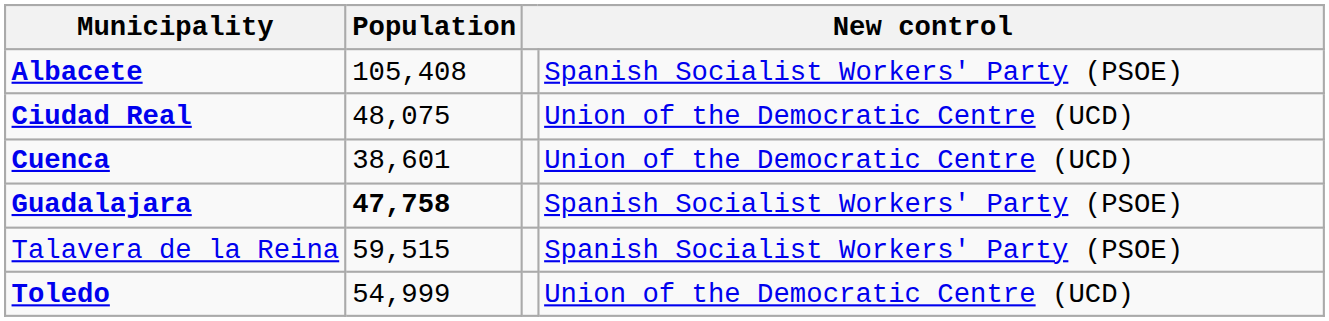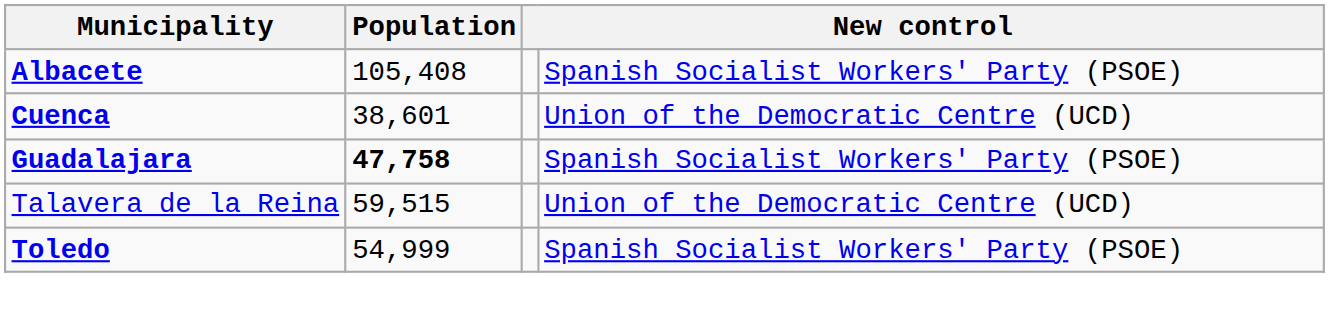- row: (102, 116)
(864, 250) Spanish Socialist Workers' Party (PSOE) -> (839, 205) Union of the Democratic Centre (UCD)
(839, 294) Union of the Democratic Centre (UCD) -> (864, 250) Spanish Socialist Workers' Party (PSOE)
